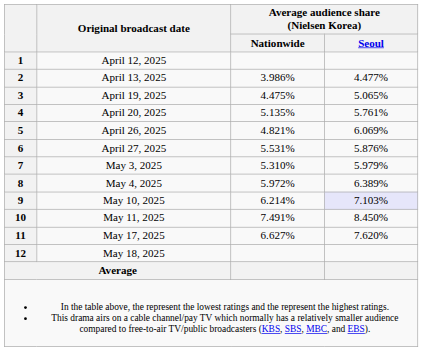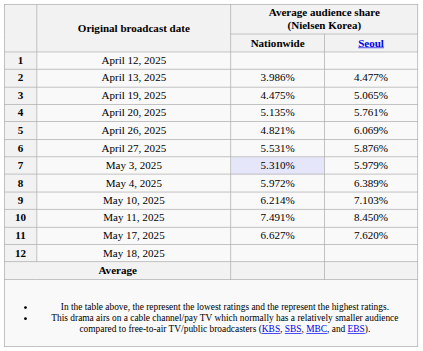(278, 165) no background -> (278, 165) lavender background
(371, 200) lavender background -> (371, 200) no background
